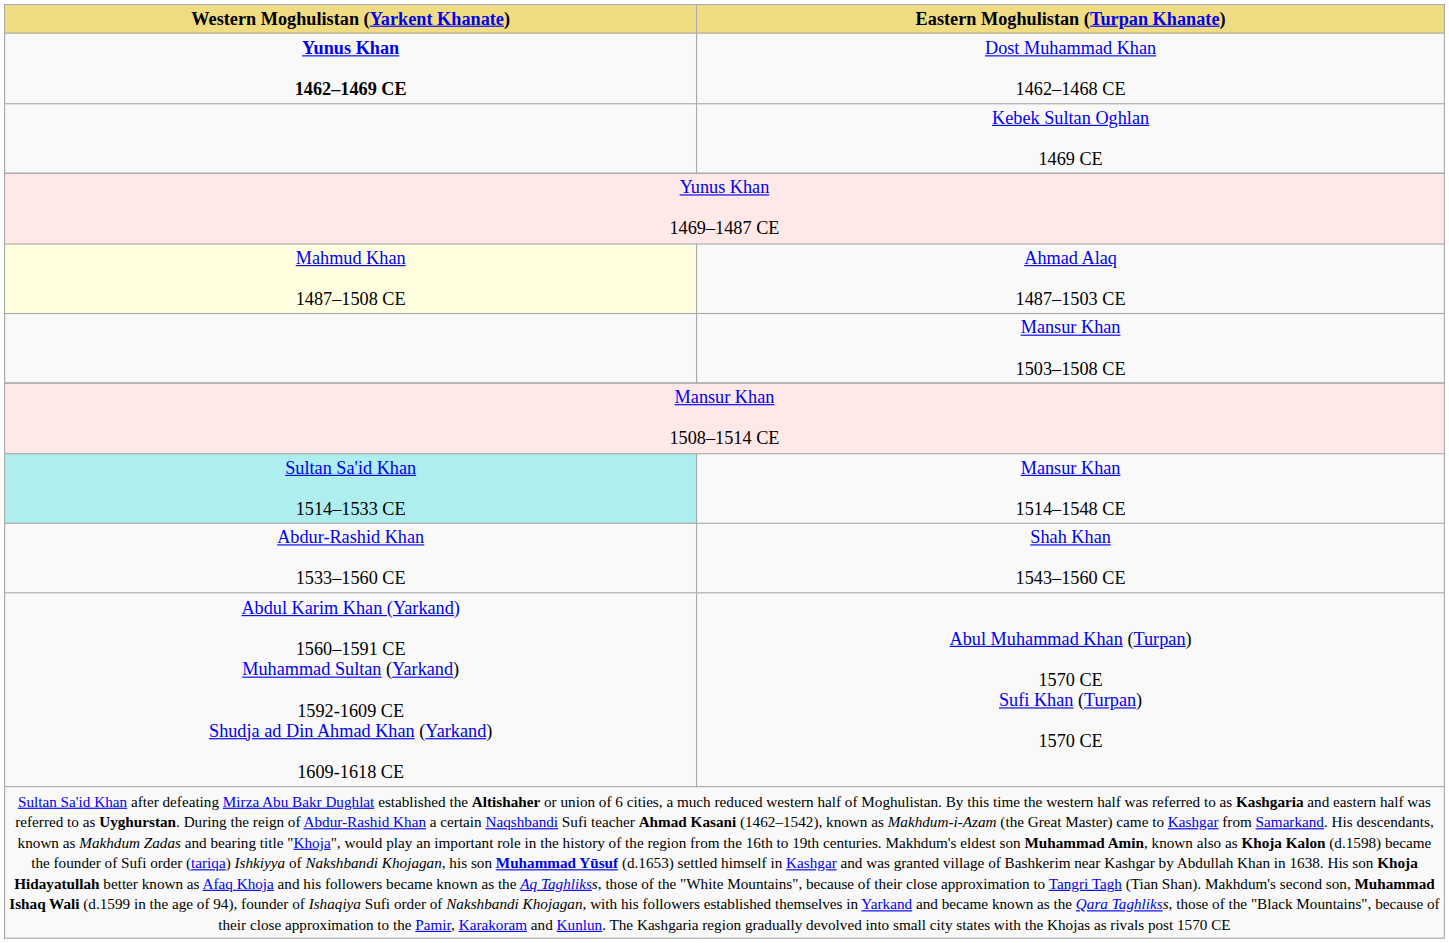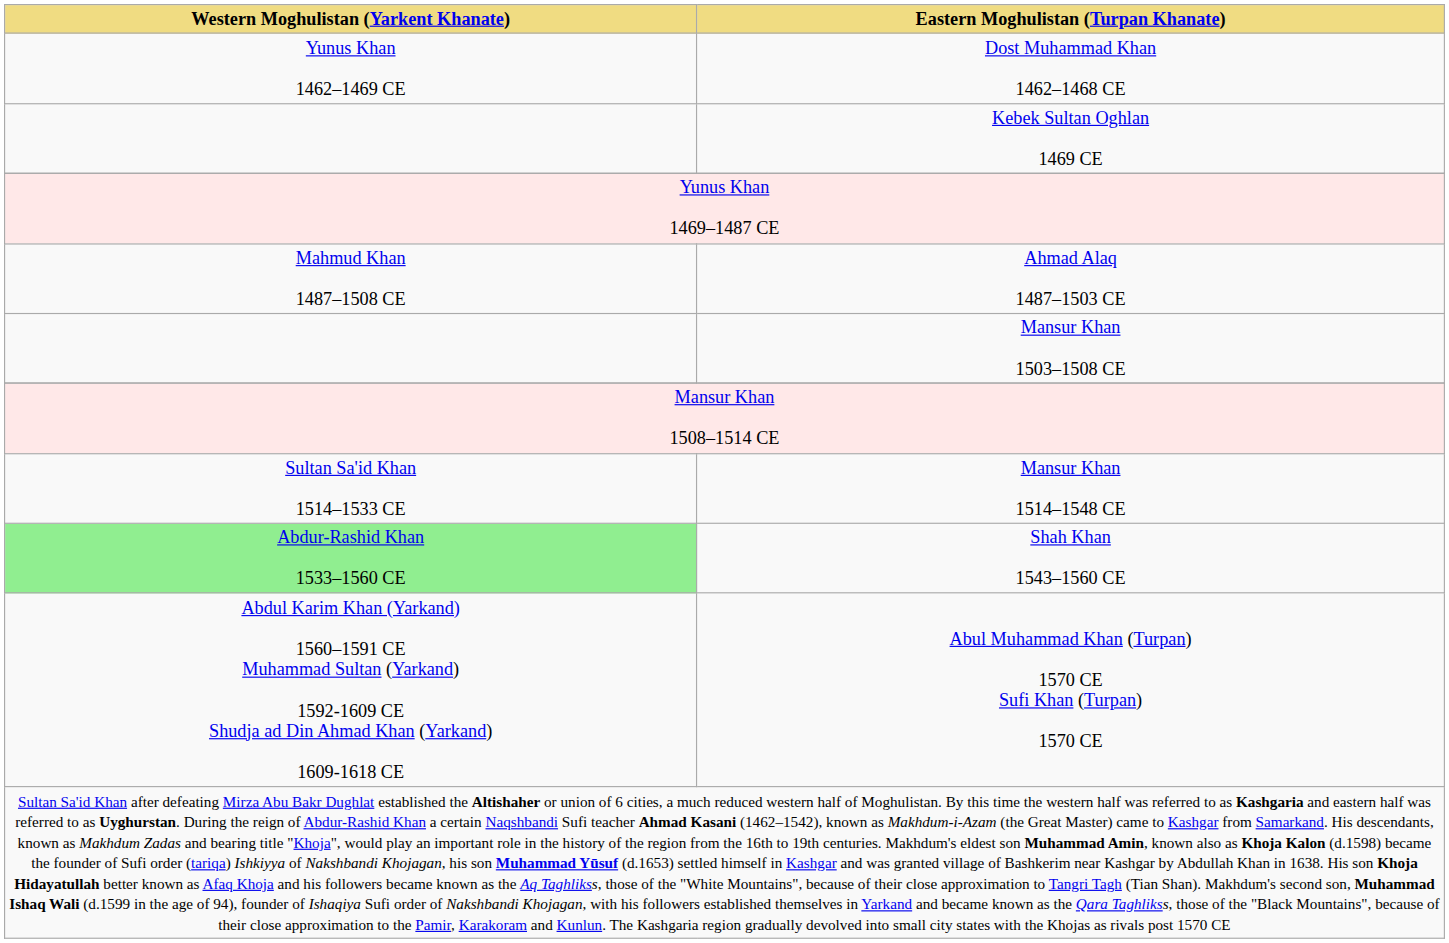(351, 68) bold -> (351, 68) normal
(351, 278) lightyellow background -> (351, 278) no background
(351, 488) paleturquoise background -> (351, 488) no background
(351, 558) no background -> (351, 558) lightgreen background
